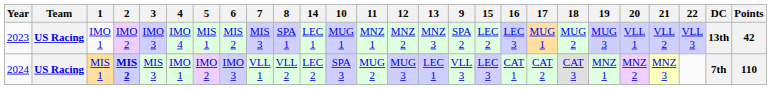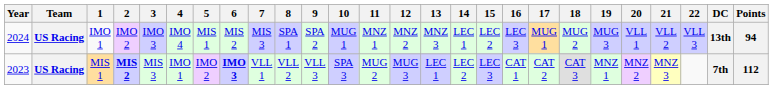columns swapped: (462, 13) <-> (313, 13)
(18, 37) 2023 -> (18, 37) 2024
(749, 37) 42 -> (751, 37) 94
(18, 68) 2024 -> (18, 68) 2023
(233, 68) normal -> (234, 68) bold
(749, 68) 110 -> (751, 68) 112
